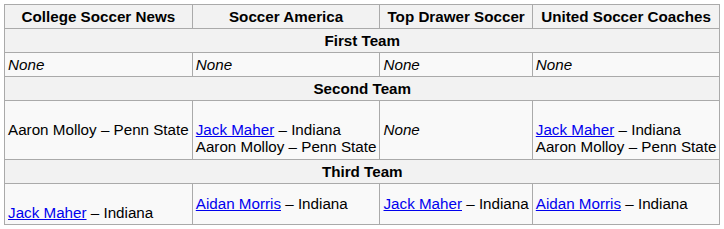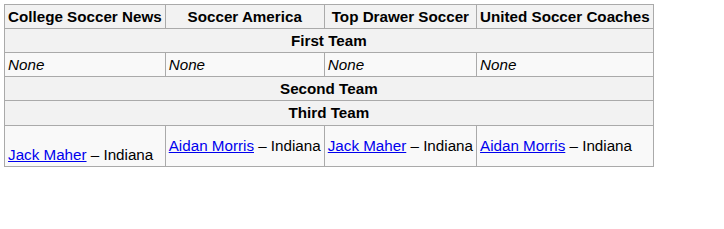- row: (98, 130)
